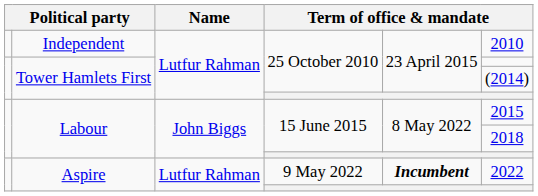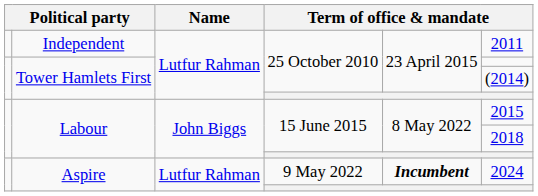(507, 43) 2010 -> (507, 43) 2011
(507, 171) 2022 -> (507, 171) 2024
